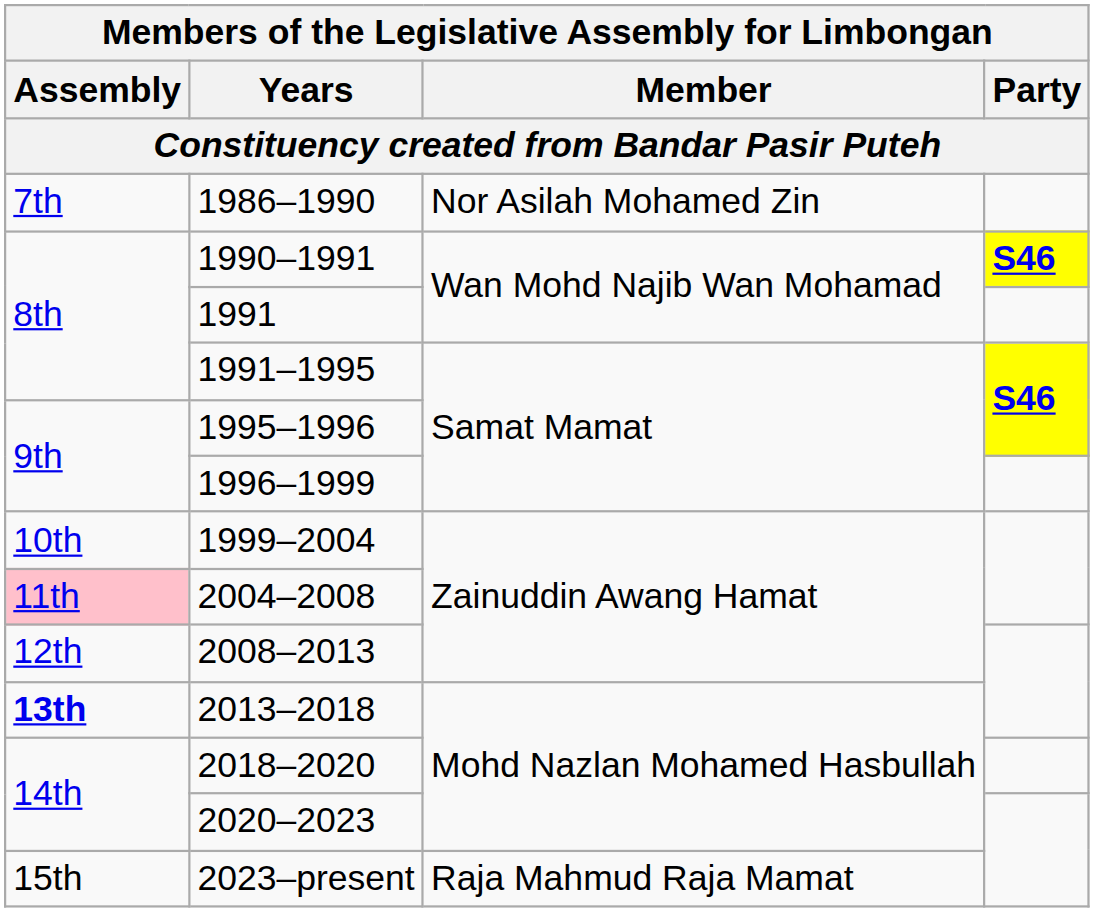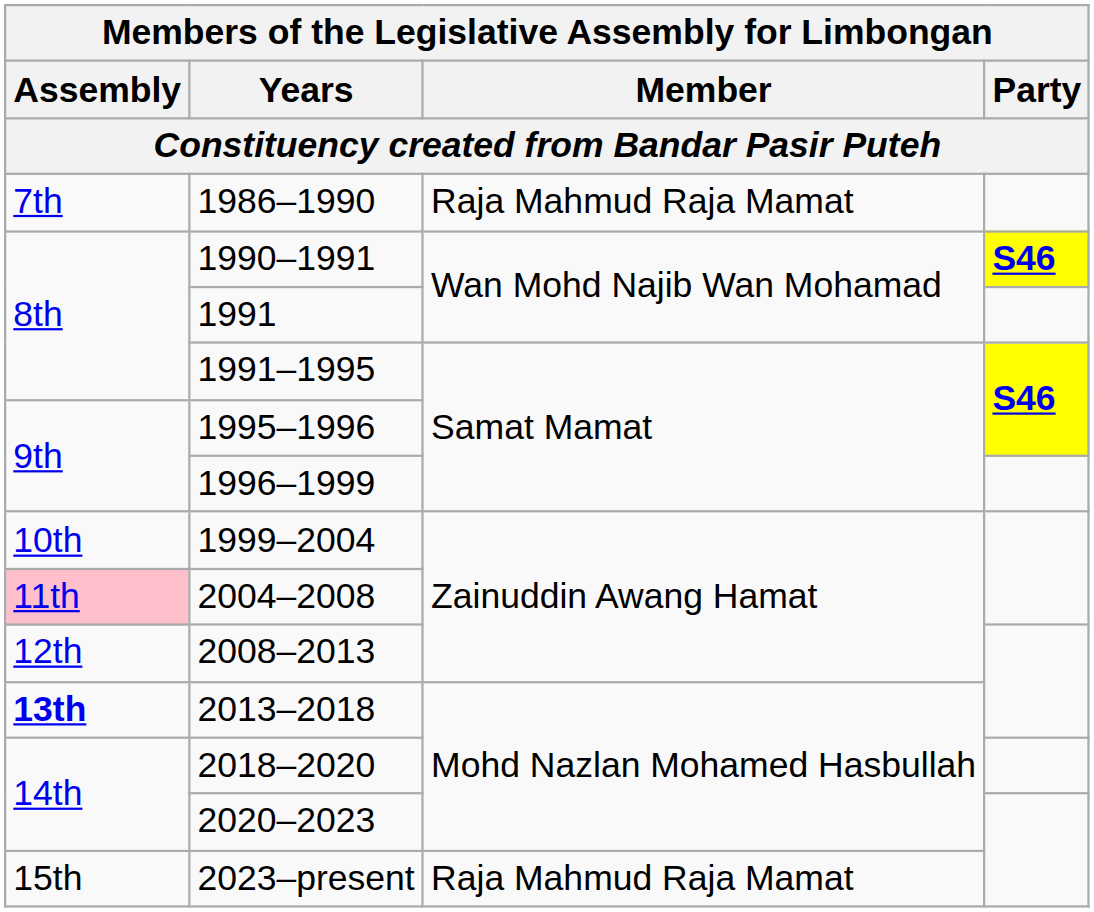(626, 201) Nor Asilah Mohamed Zin -> (642, 201) Raja Mahmud Raja Mamat
